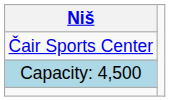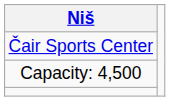(81, 73) lightblue background -> (81, 73) no background
